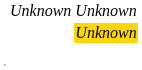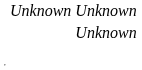(106, 32) gold background -> (106, 32) no background
